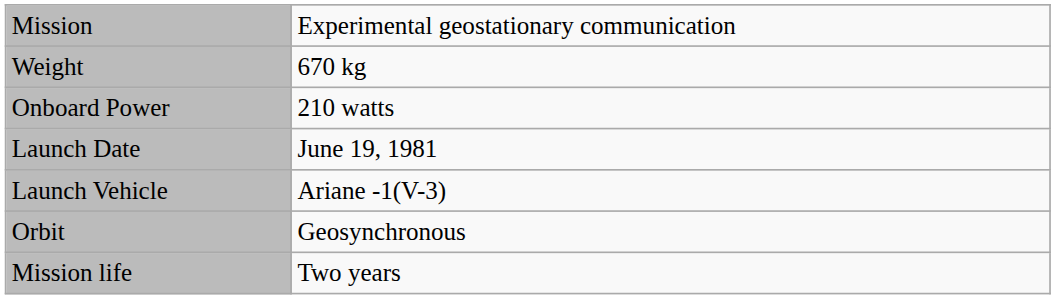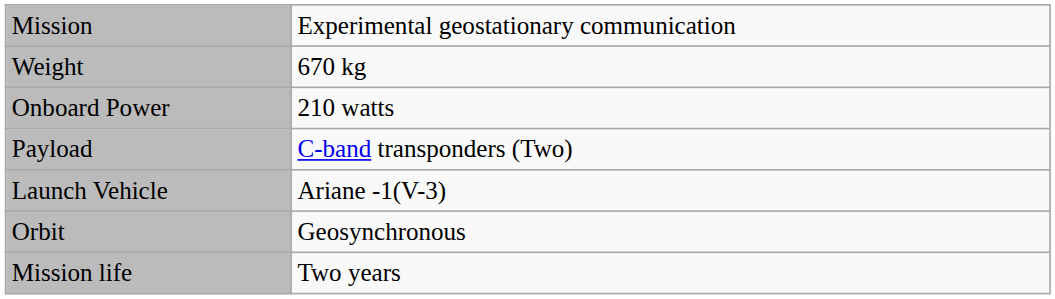+ row: (52, 149)
- row: (76, 149)
